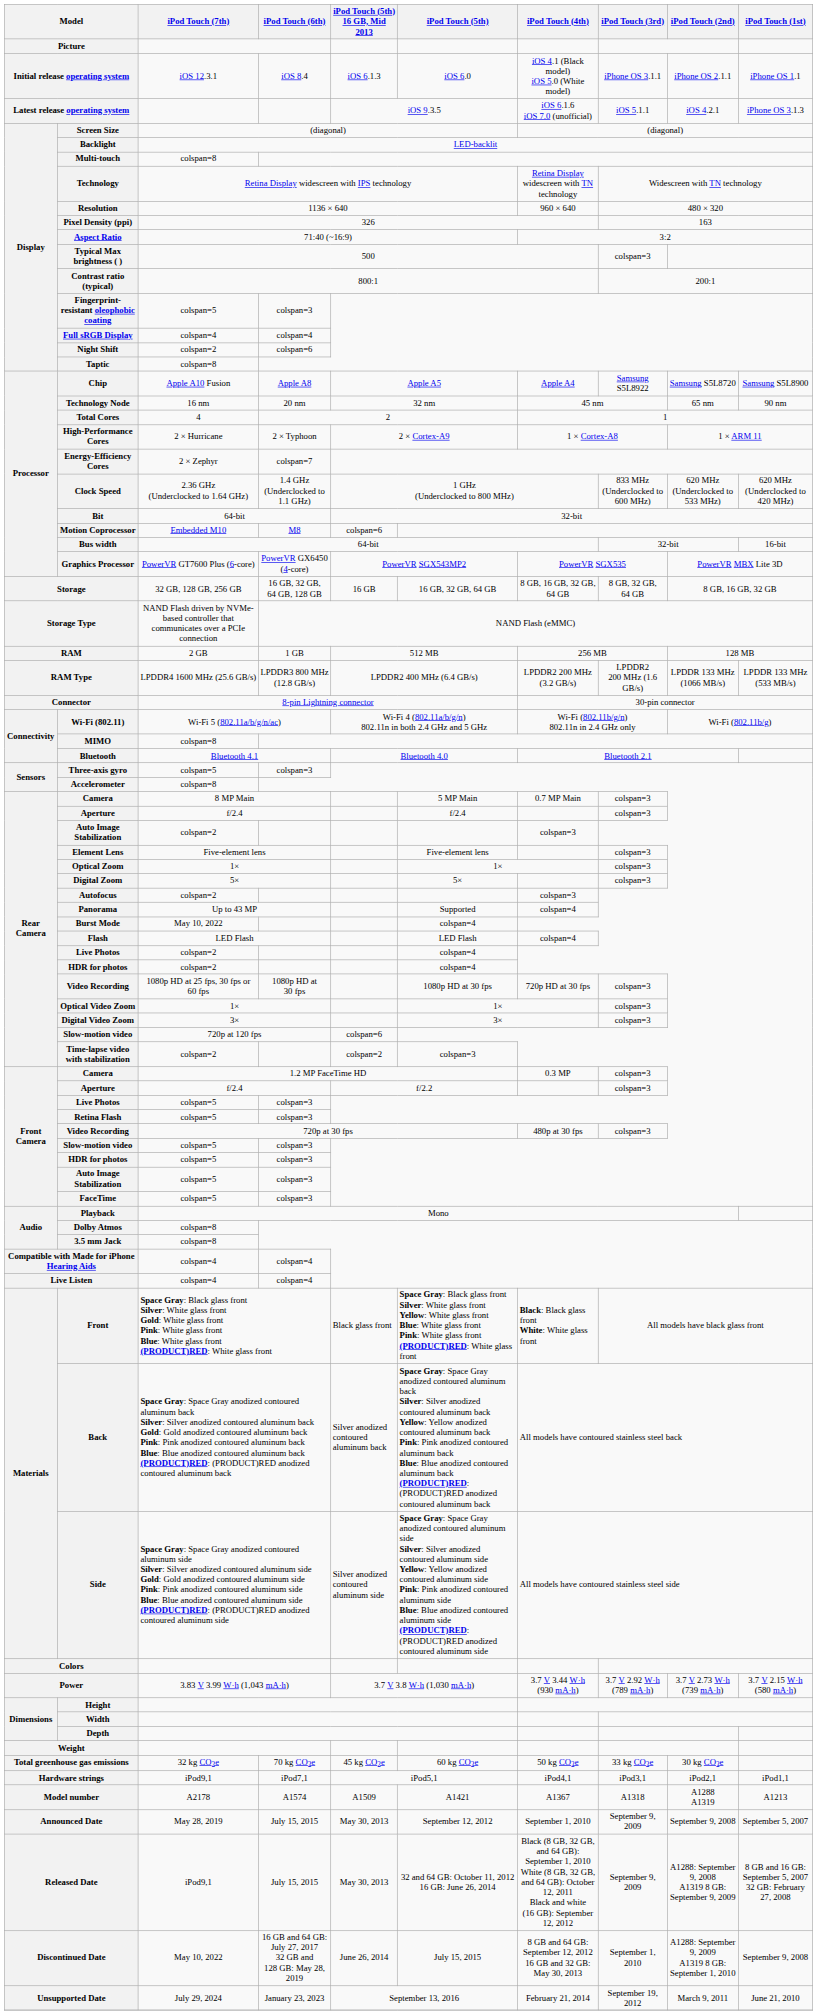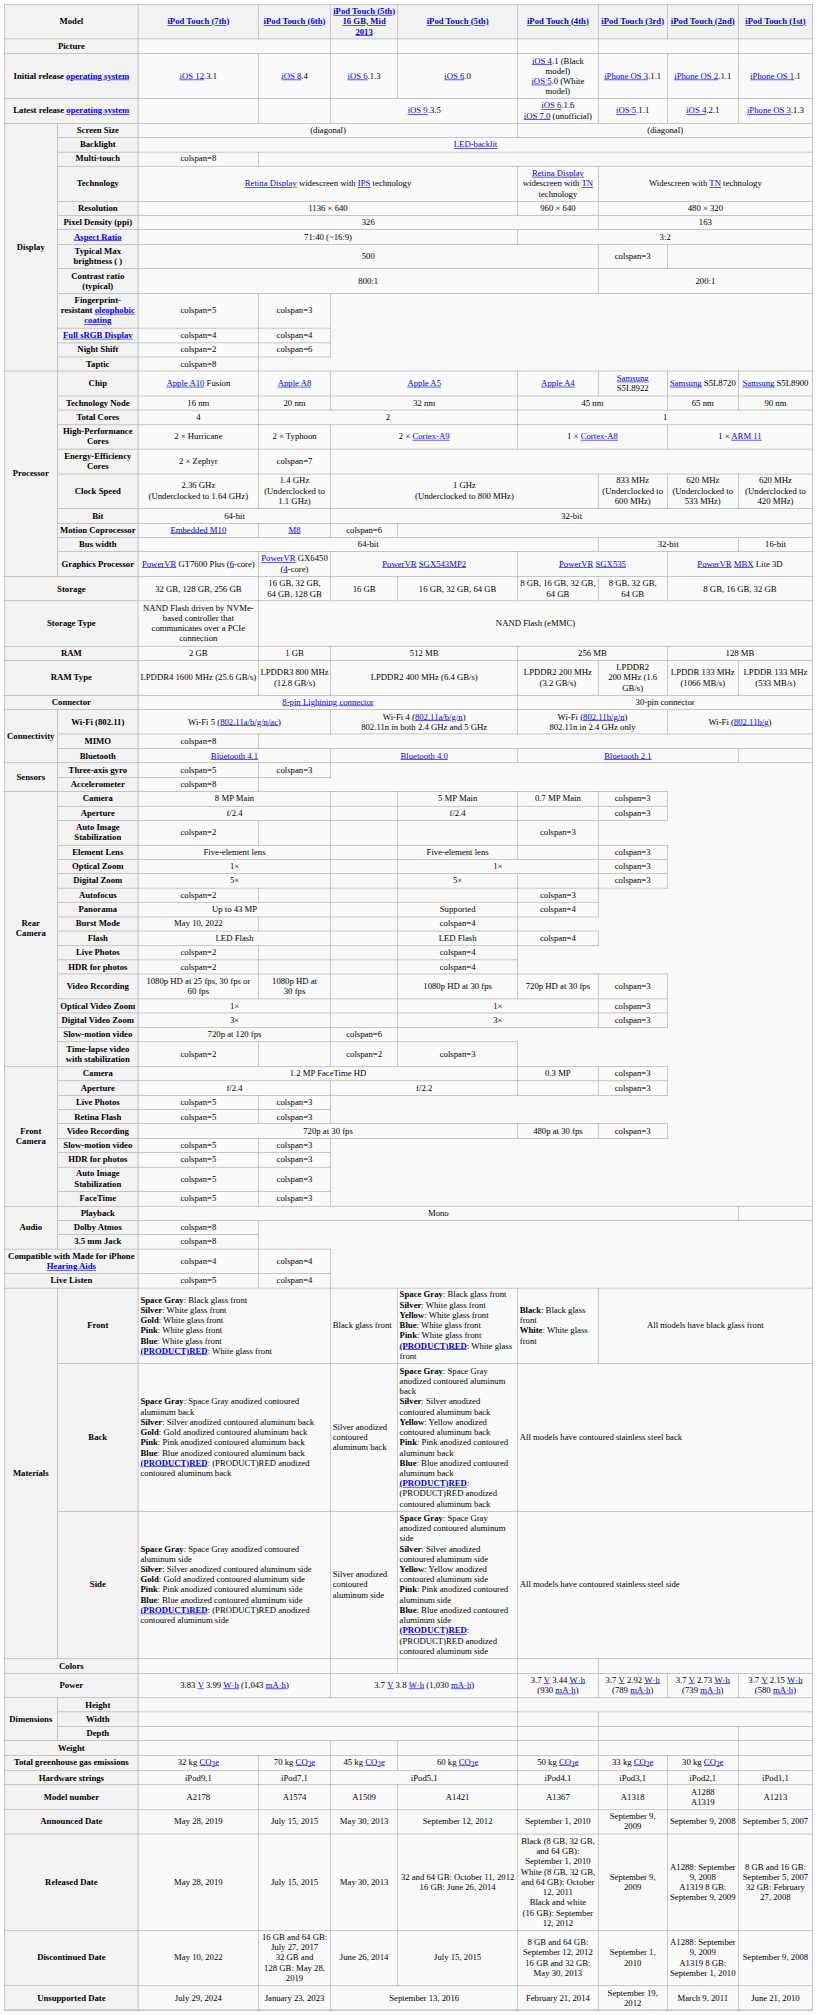(198, 1280) colspan=4 -> (198, 1280) colspan=5
(198, 1882) iPod9,1 -> (198, 1882) May 28, 2019
